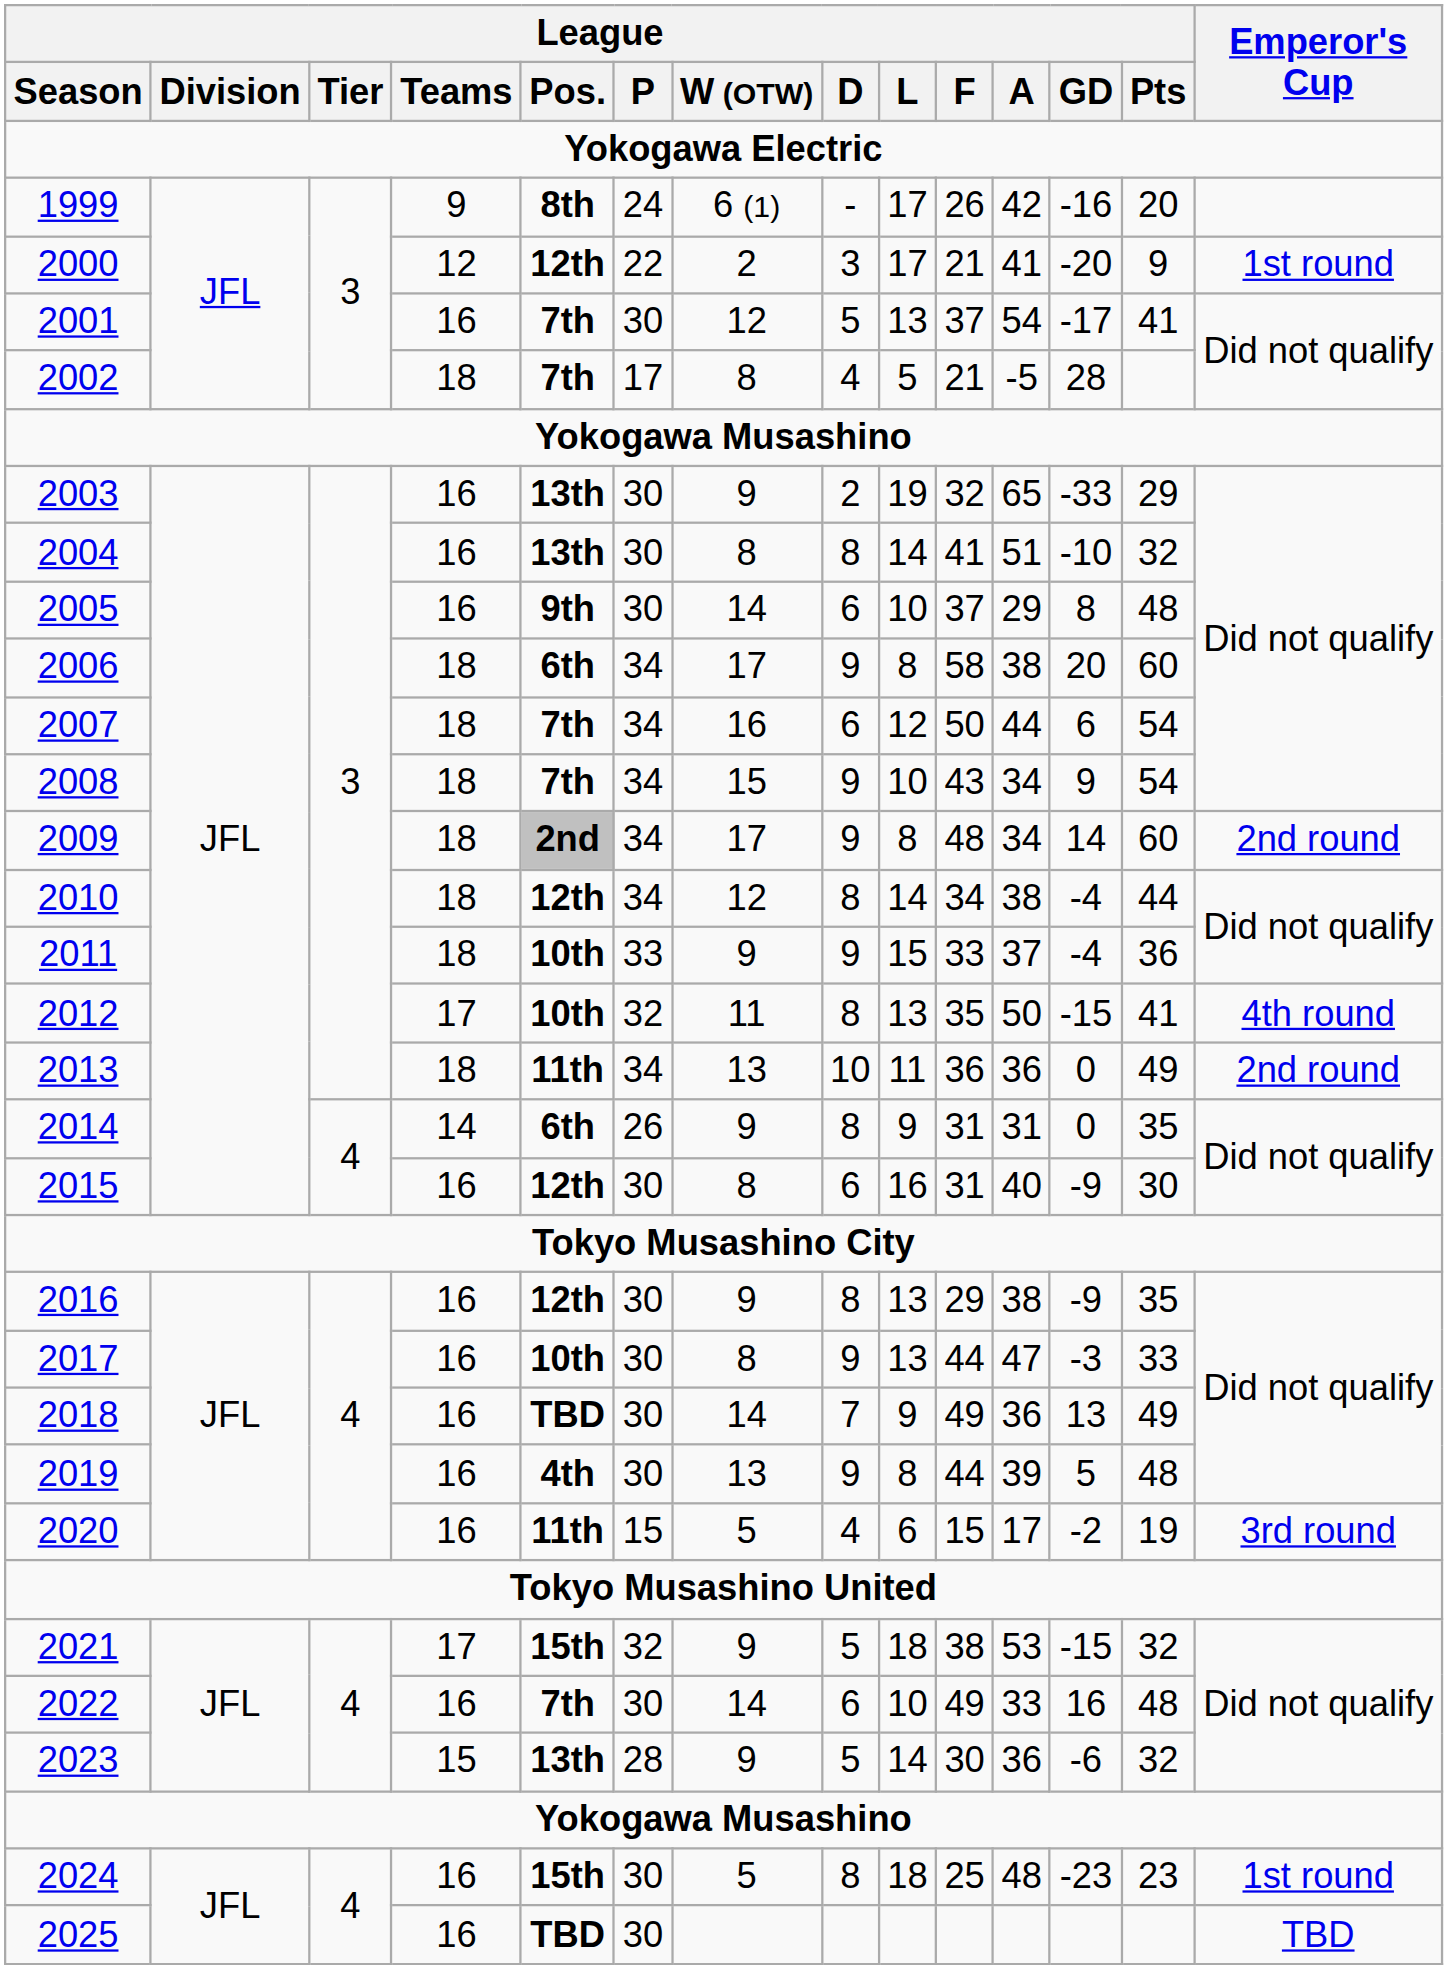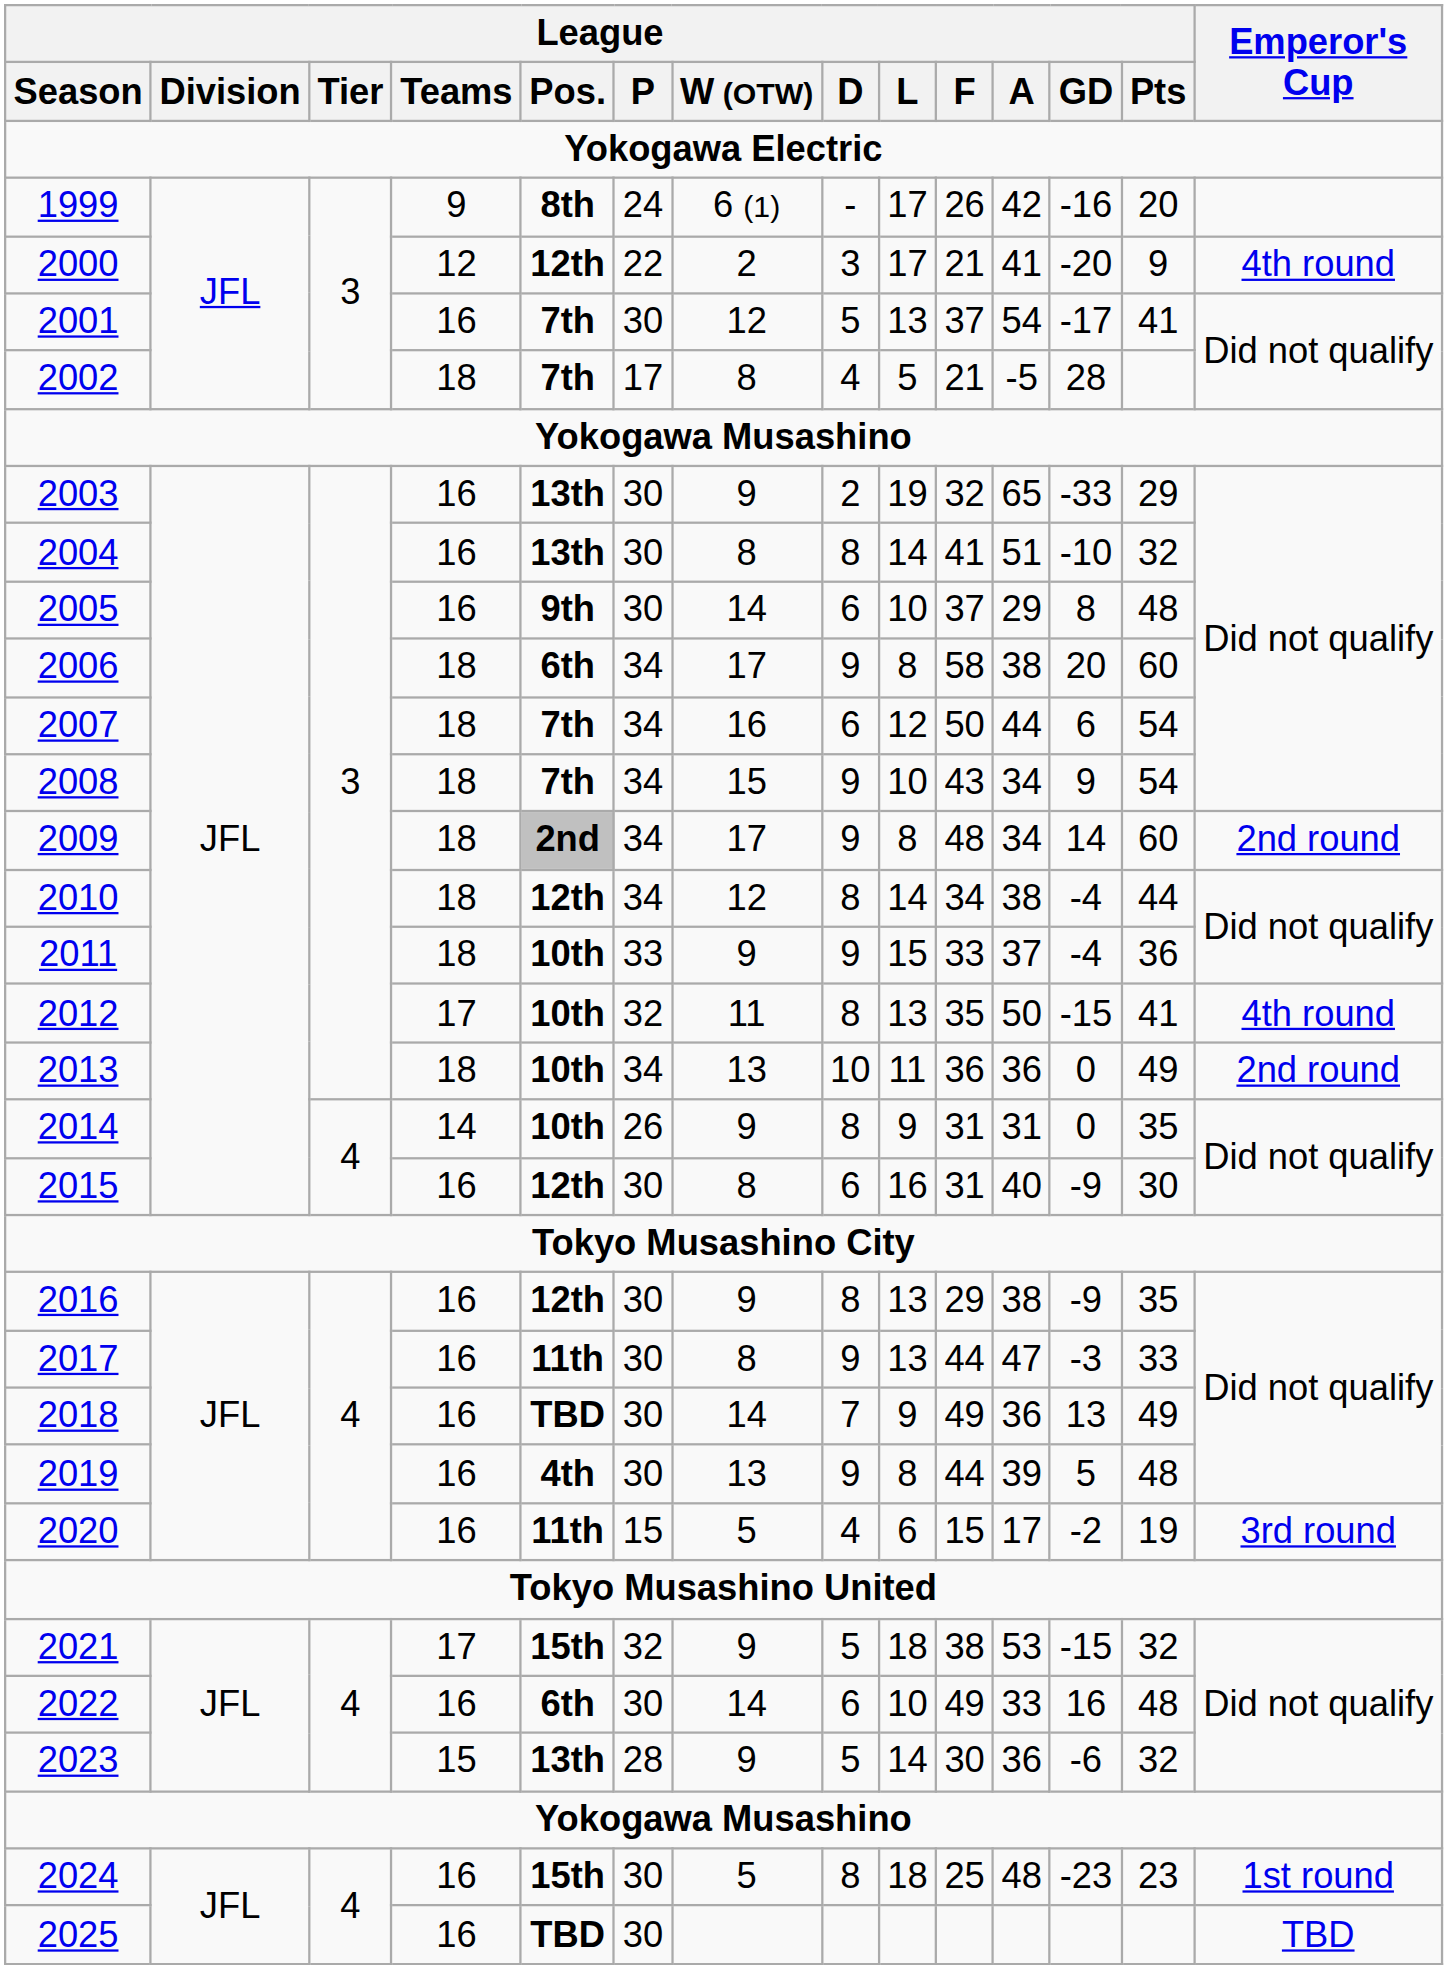(1318, 263) 1st round -> (1318, 263) 4th round
(568, 1070) 11th -> (568, 1070) 10th
(568, 1127) 6th -> (568, 1127) 10th
(568, 1358) 10th -> (568, 1358) 11th
(568, 1703) 7th -> (568, 1703) 6th
